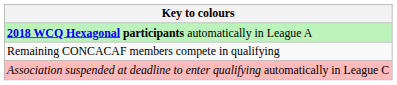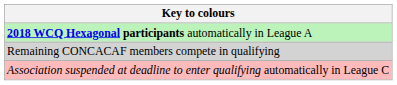(143, 51) no background -> (143, 51) lightgrey background
